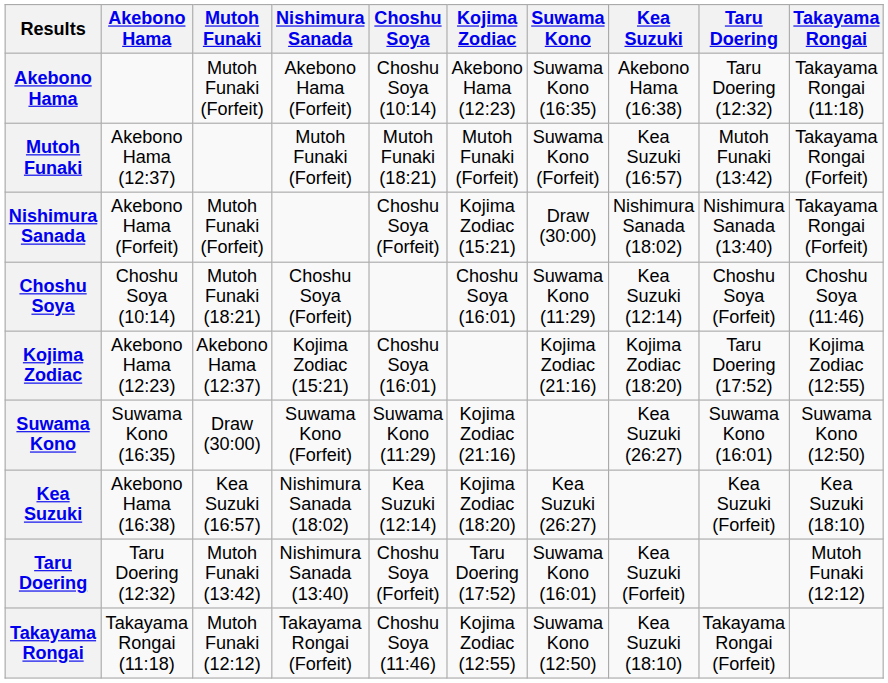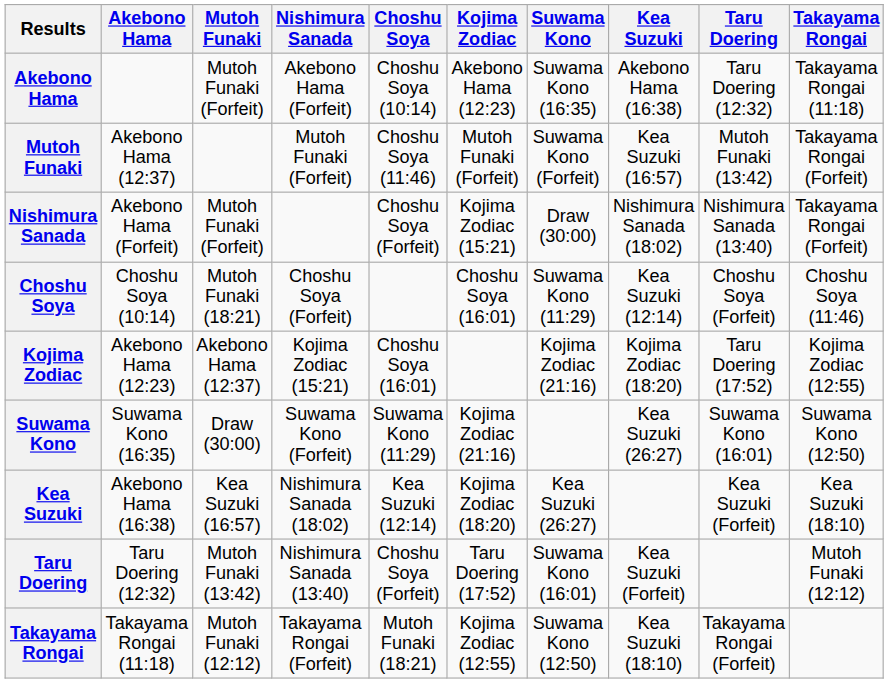(408, 157) Mutoh Funaki (18:21) -> (408, 157) Choshu Soya (11:46)
(408, 643) Choshu Soya (11:46) -> (408, 643) Mutoh Funaki (18:21)
